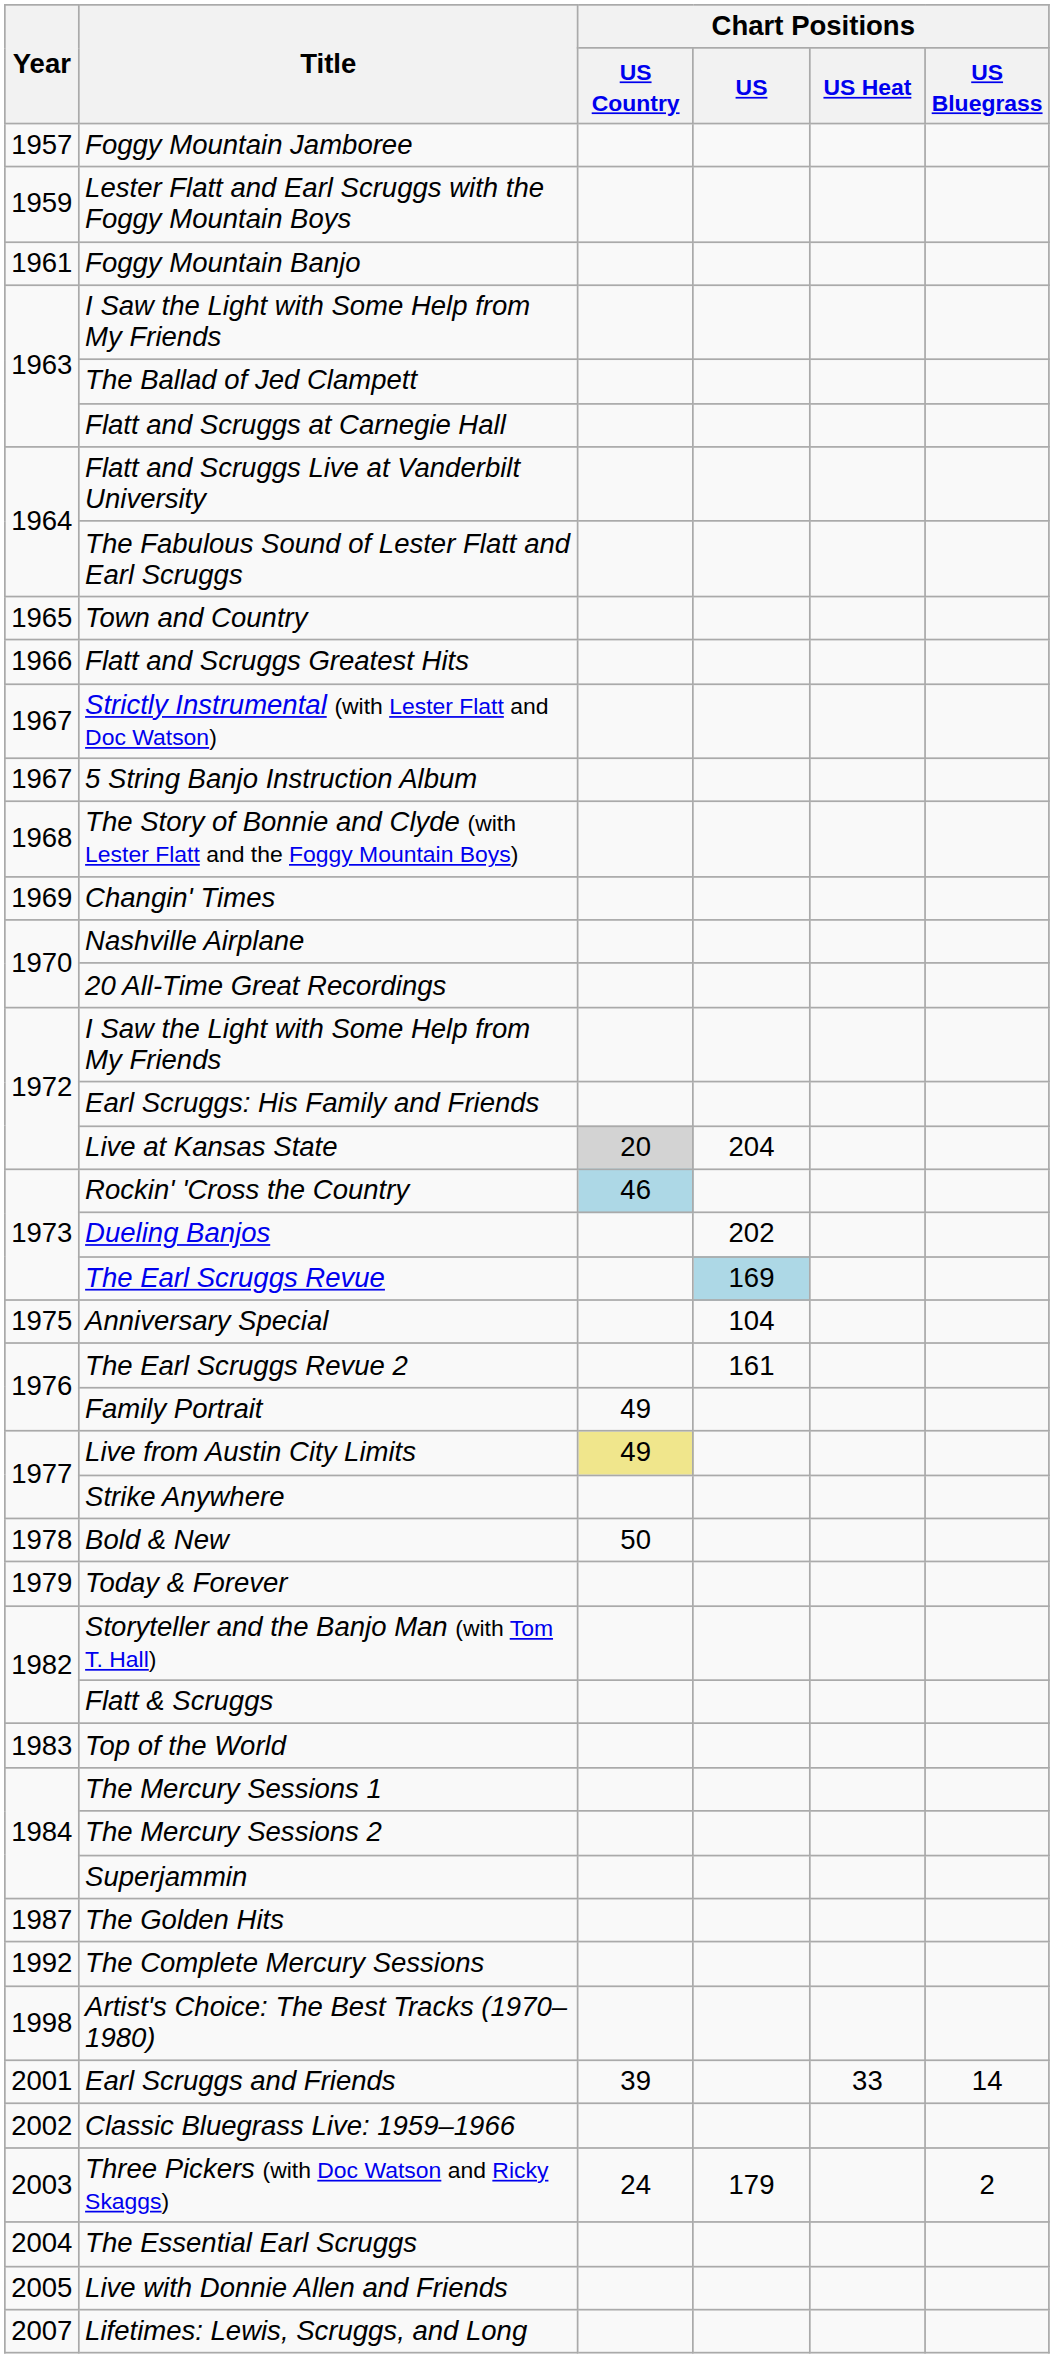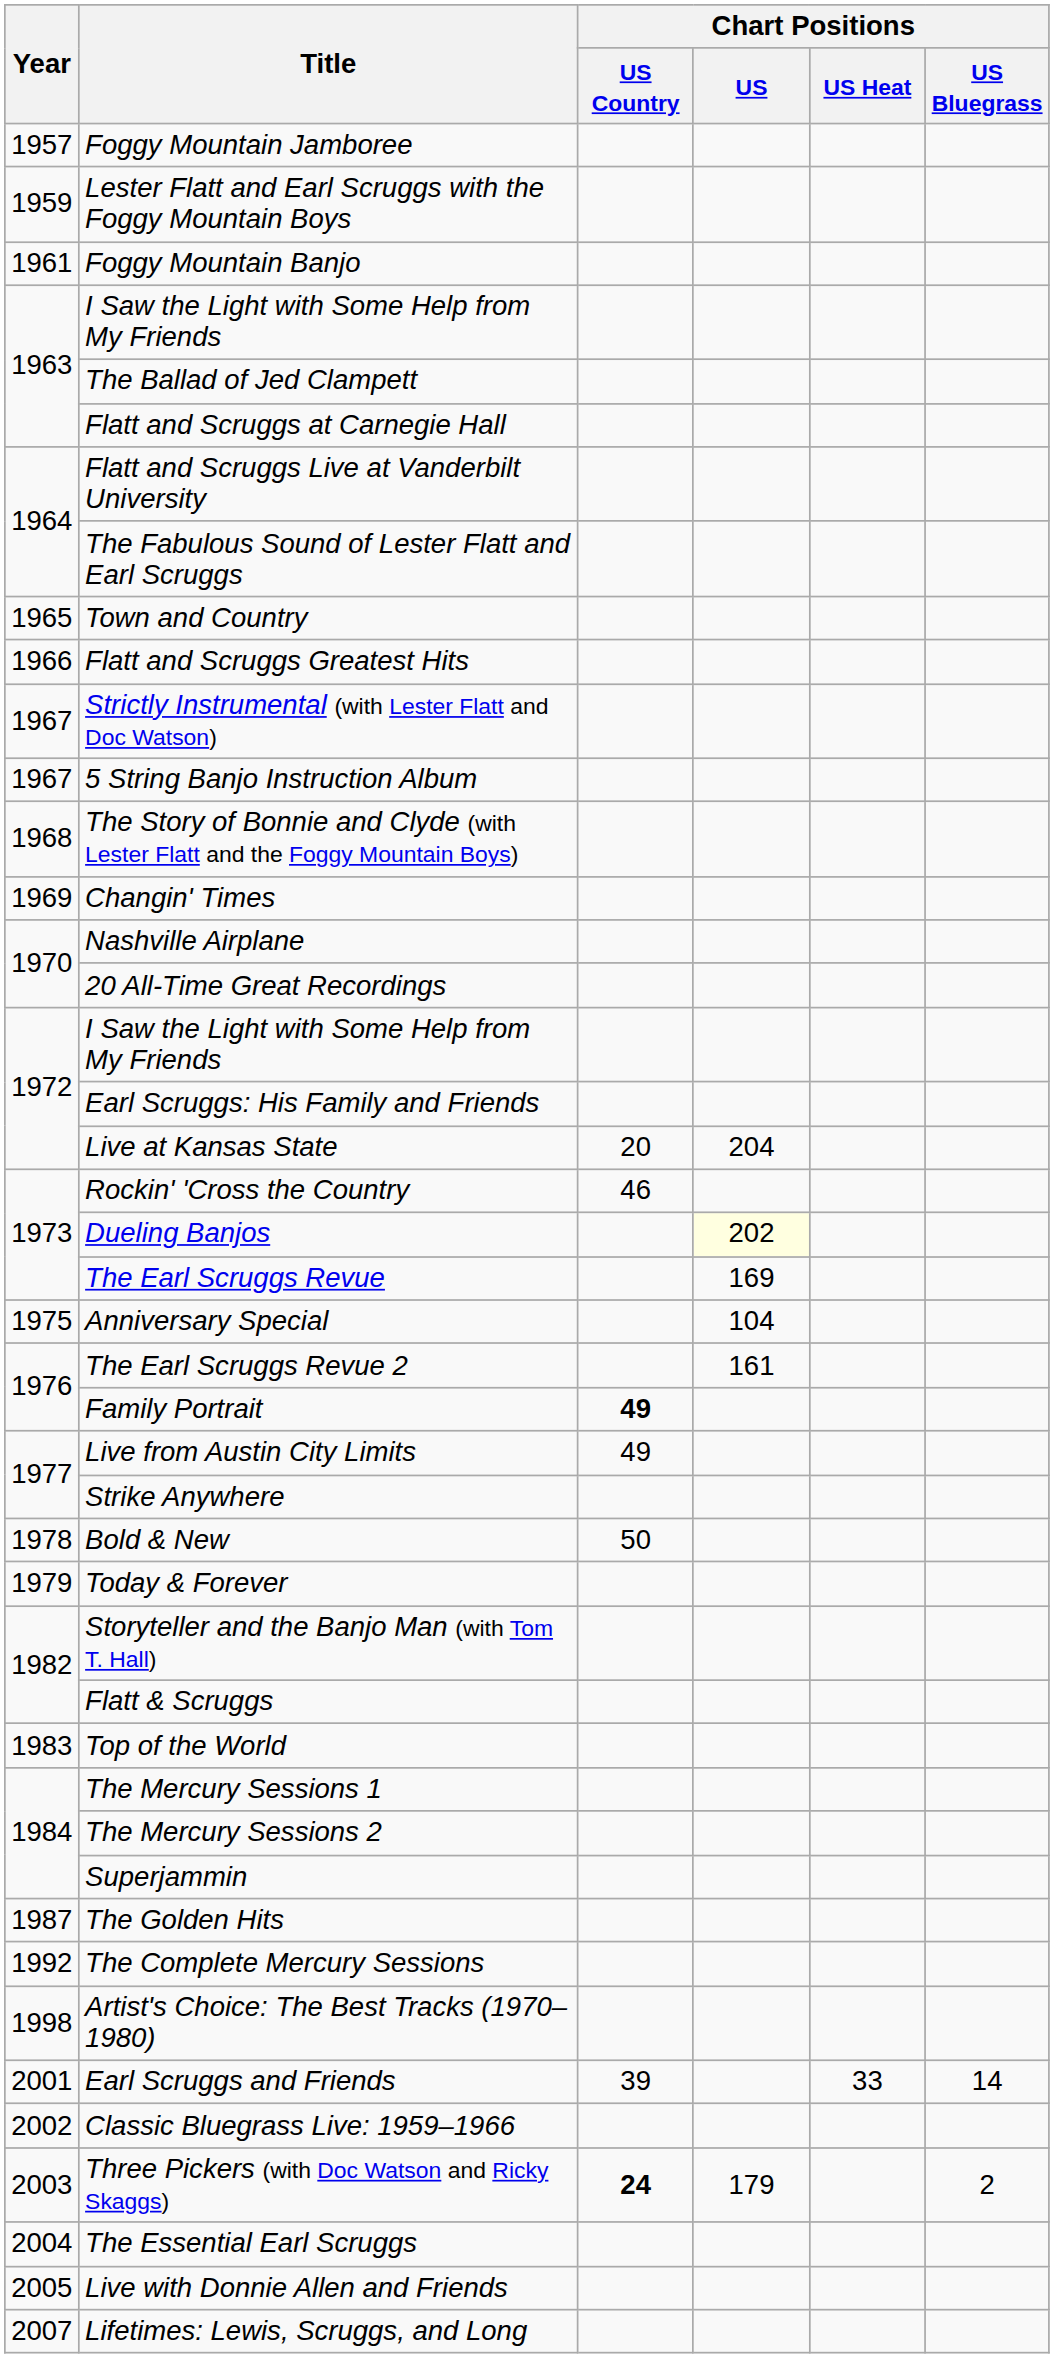(636, 1146) lightgrey background -> (636, 1146) no background
(636, 1190) lightblue background -> (636, 1190) no background
(752, 1234) no background -> (752, 1234) lightyellow background
(752, 1277) lightblue background -> (752, 1277) no background
(636, 1408) normal -> (636, 1408) bold
(636, 1452) khaki background -> (636, 1452) no background
(636, 2184) normal -> (636, 2184) bold
